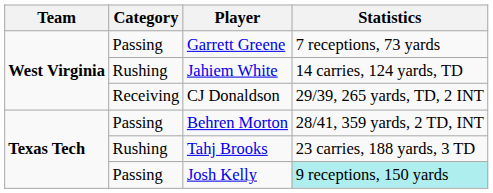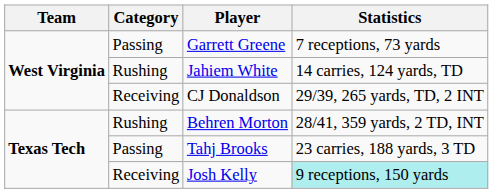(138, 122) Passing -> (140, 122) Rushing
(140, 148) Rushing -> (138, 148) Passing
(138, 174) Passing -> (146, 174) Receiving
